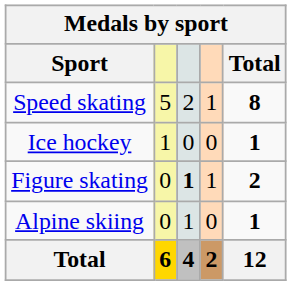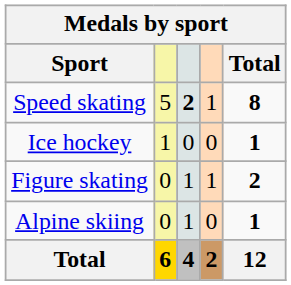(188, 102) normal -> (188, 102) bold
(188, 180) bold -> (188, 180) normal
